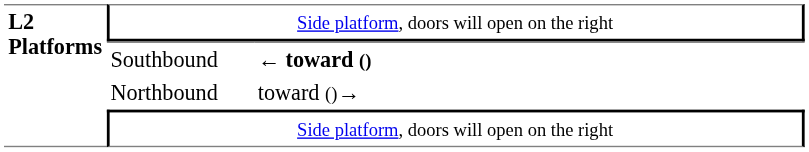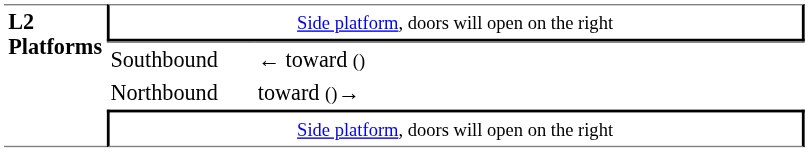(315, 59) bold -> (311, 59) normal
